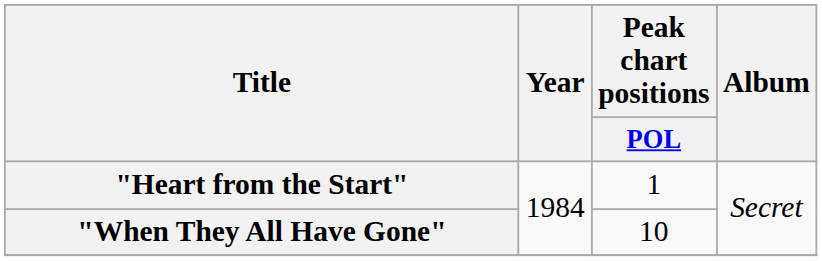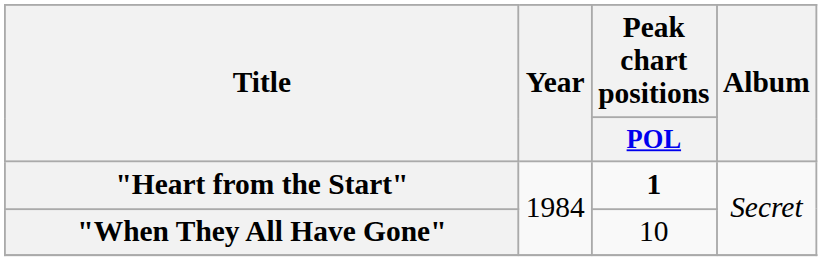(654, 184) normal -> (654, 184) bold
